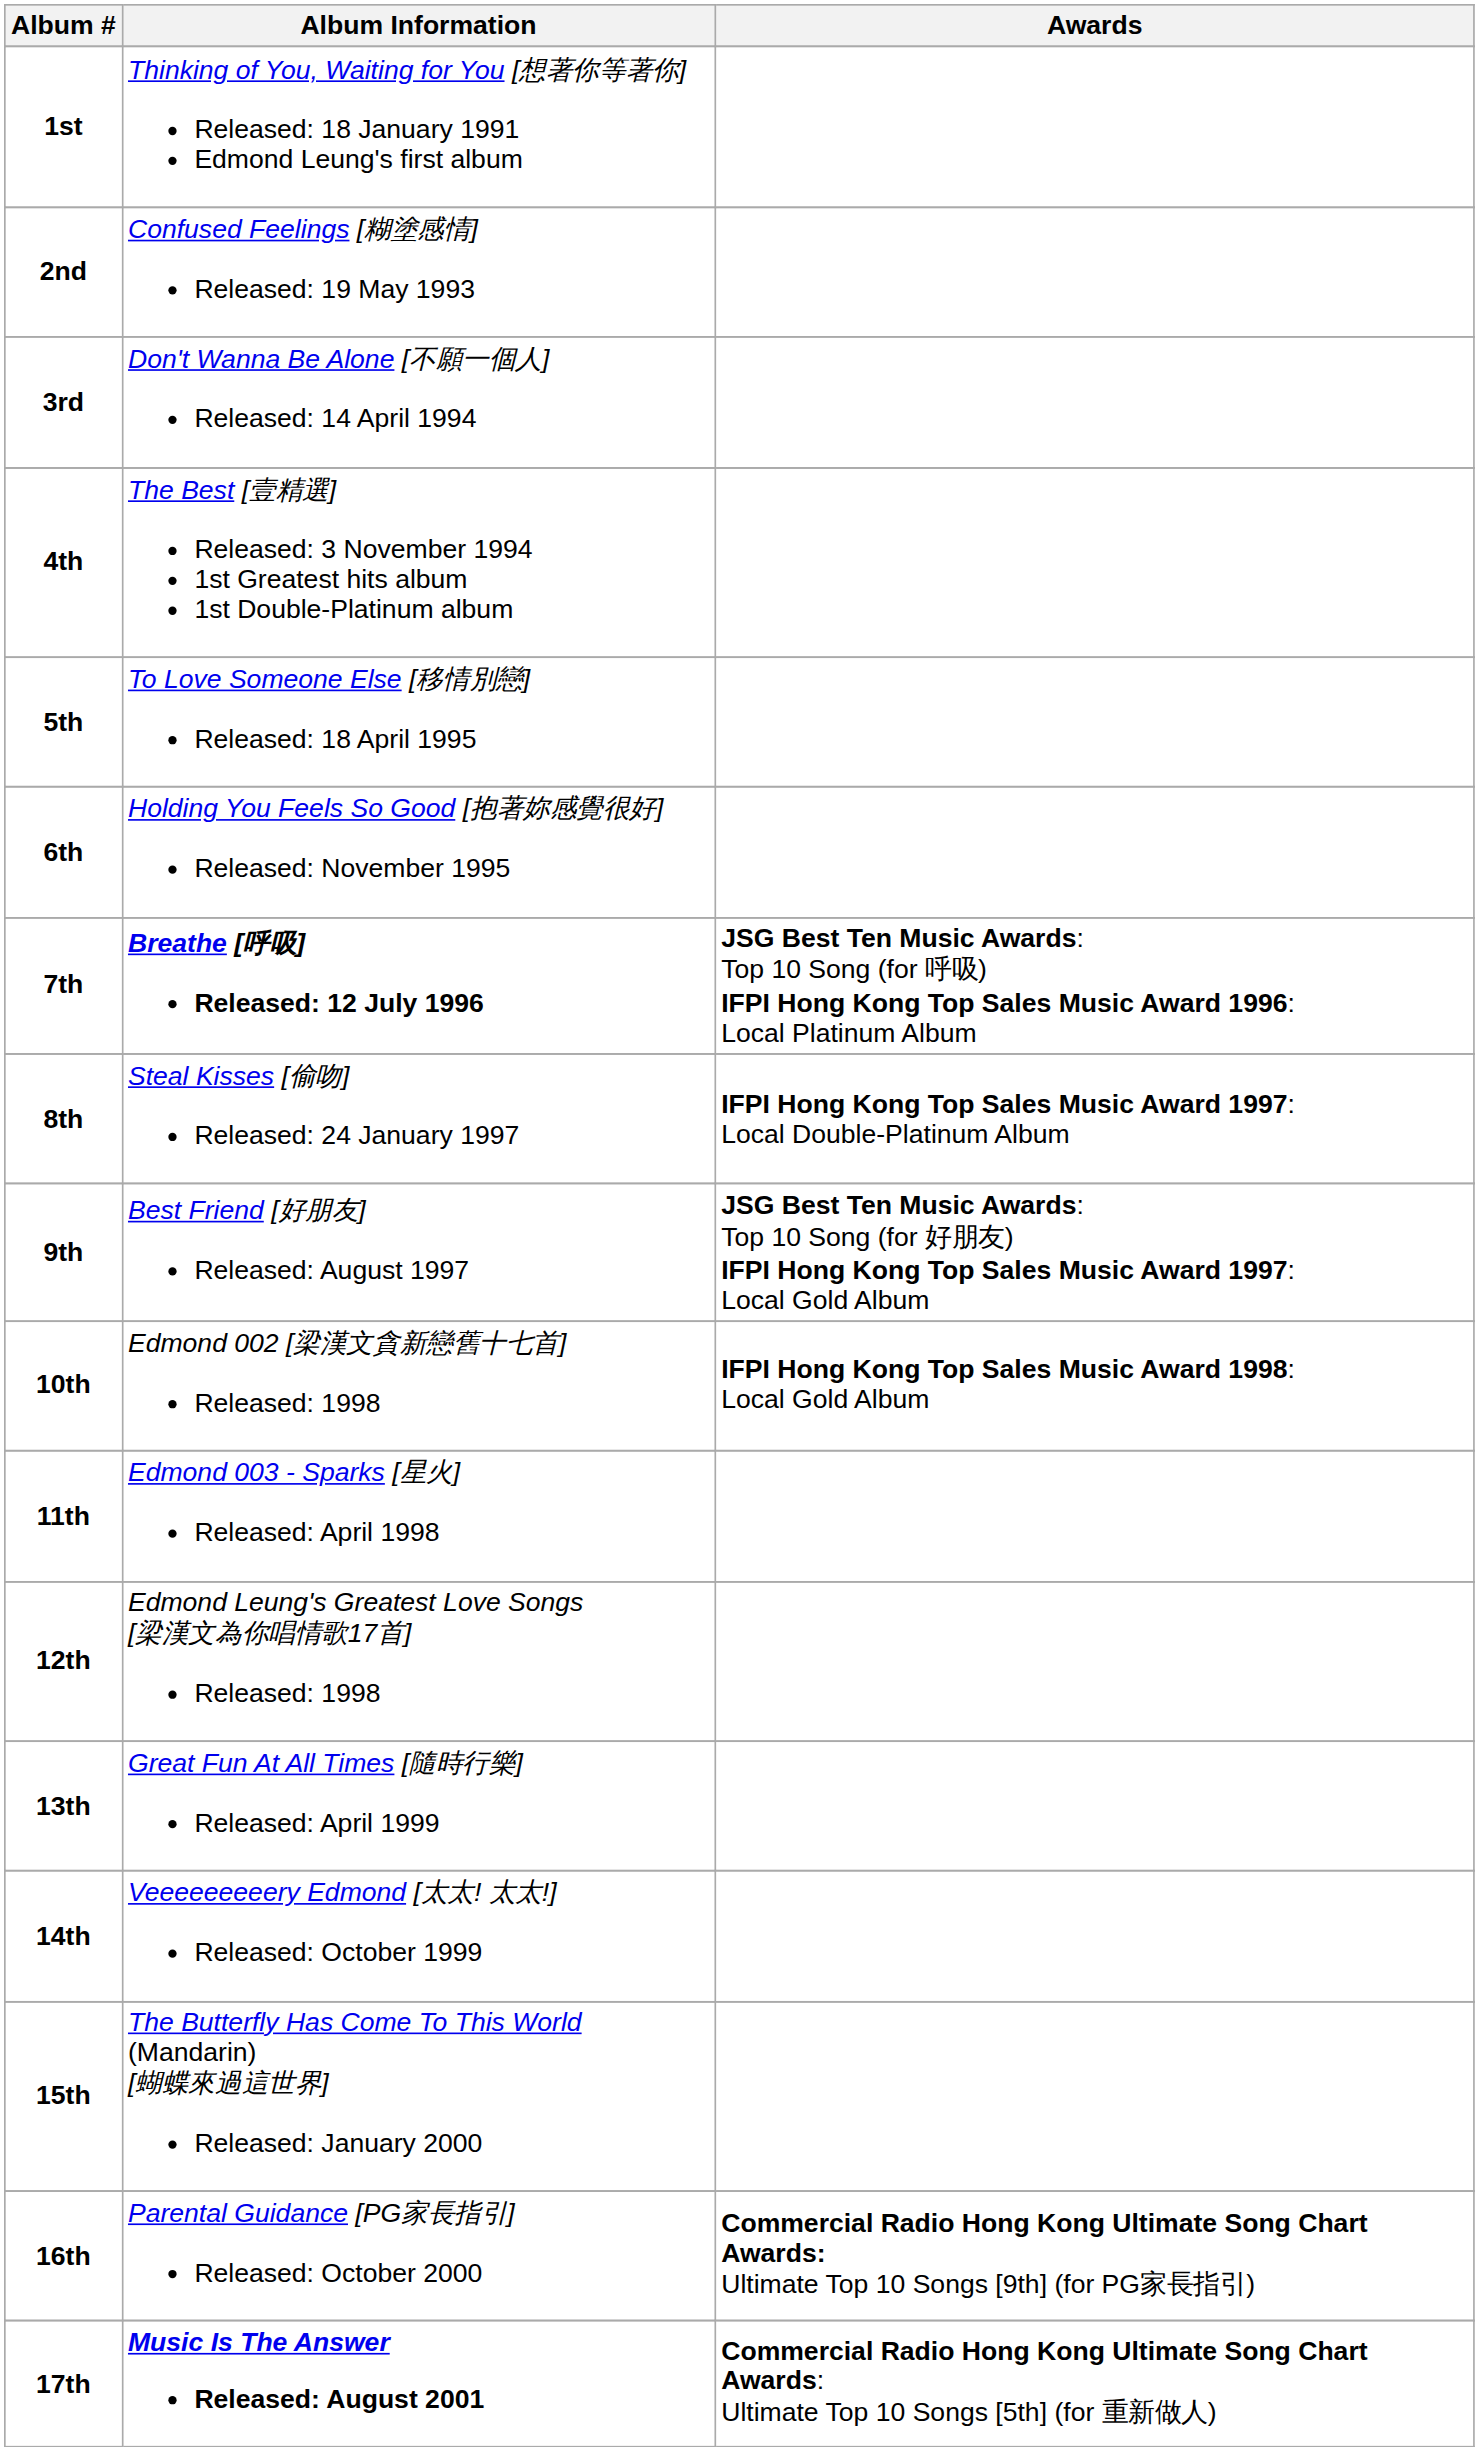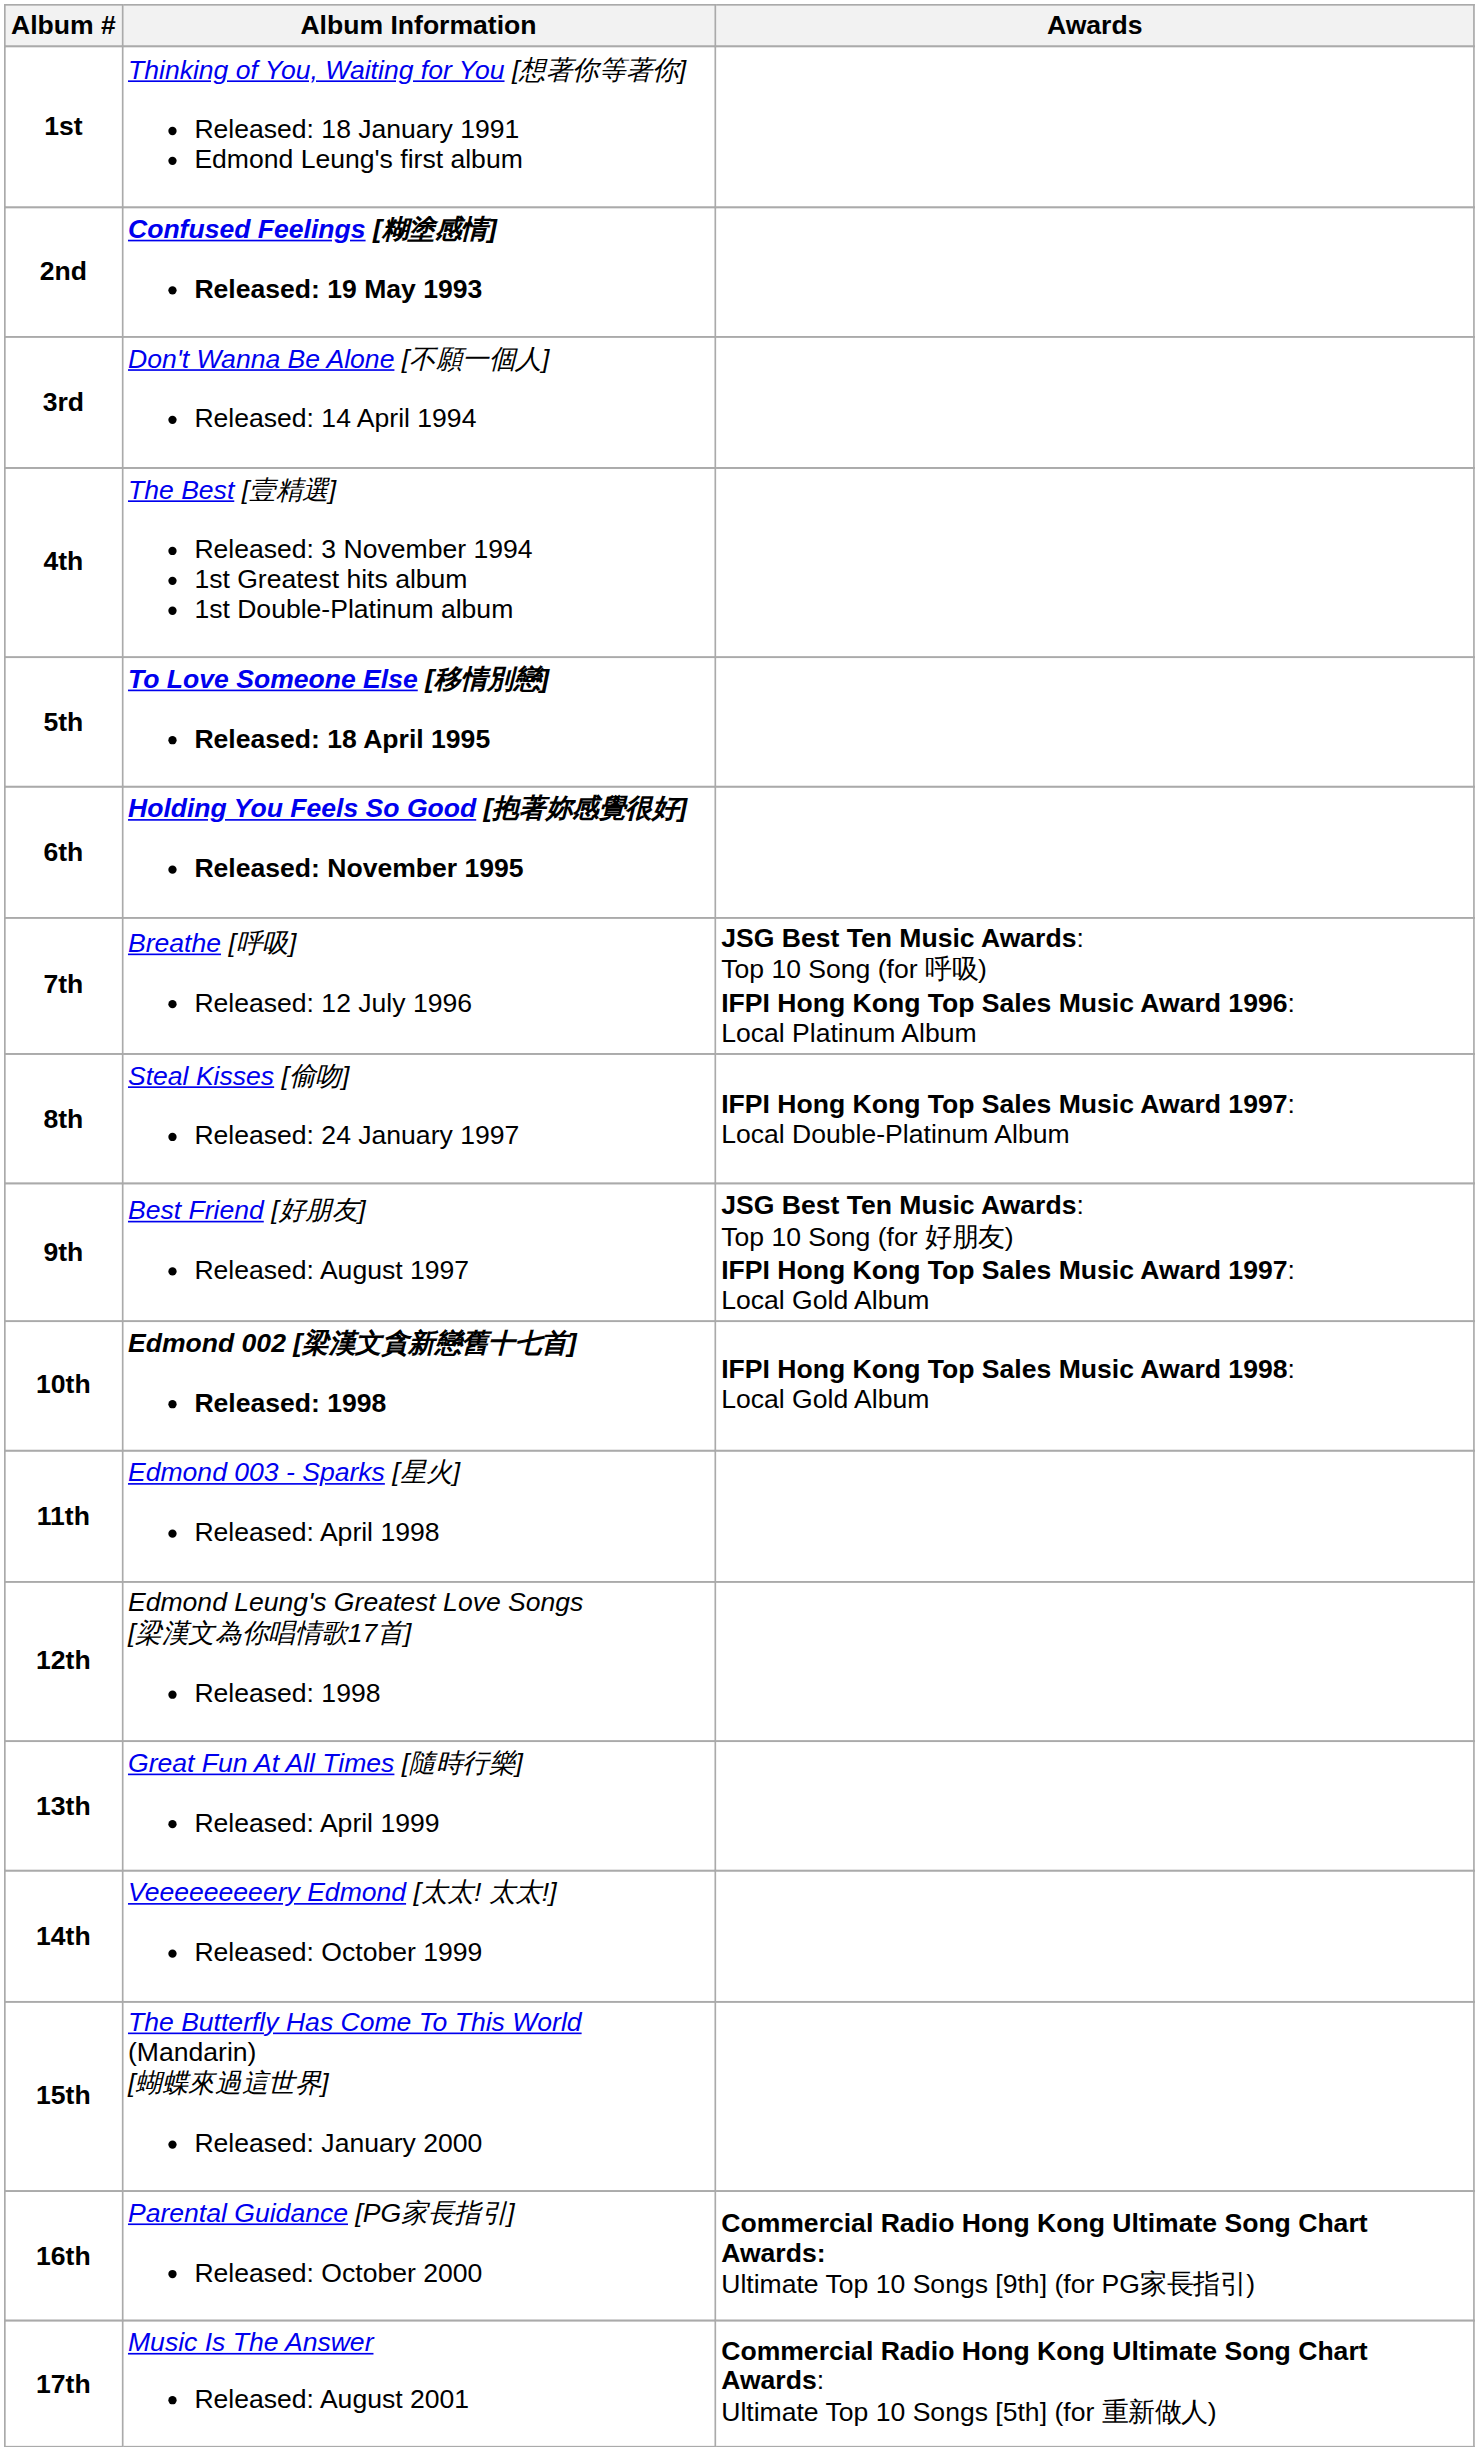(418, 260) normal -> (418, 260) bold
(418, 710) normal -> (418, 710) bold
(418, 840) normal -> (418, 840) bold
(418, 973) bold -> (418, 973) normal
(418, 1373) normal -> (418, 1373) bold
(418, 2370) bold -> (418, 2370) normal
